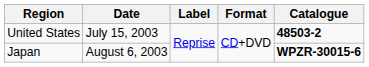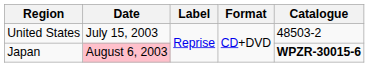(299, 33) bold -> (299, 33) normal
(127, 52) no background -> (127, 52) pink background
